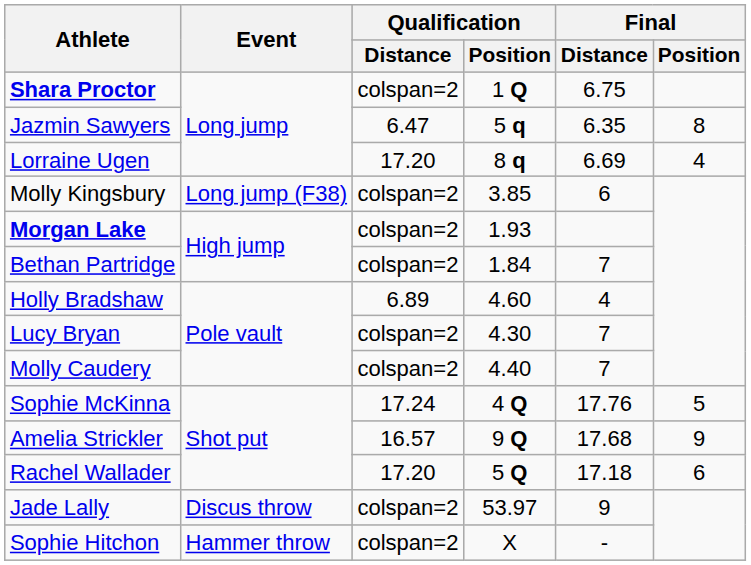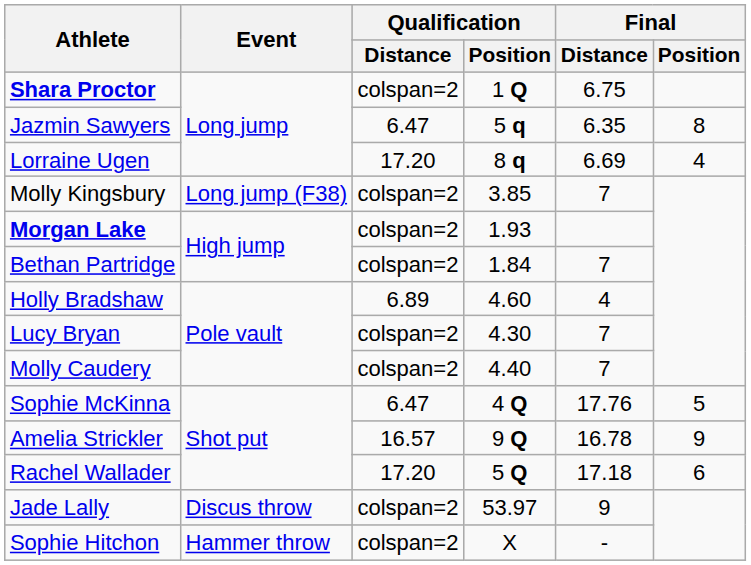(604, 195) 6 -> (604, 195) 7
(408, 403) 17.24 -> (408, 403) 6.47
(604, 438) 17.68 -> (604, 438) 16.78
